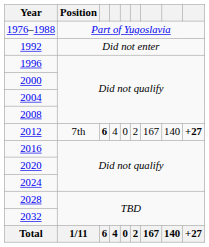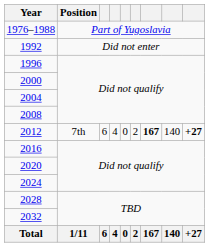(105, 132) bold -> (105, 132) normal
(151, 132) normal -> (151, 132) bold
